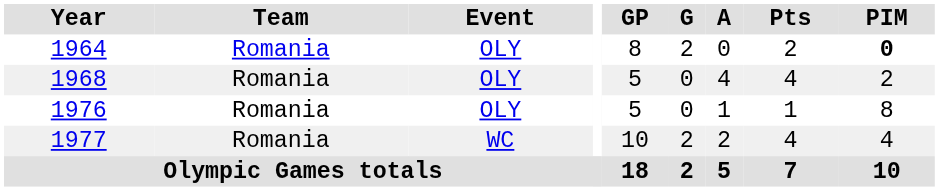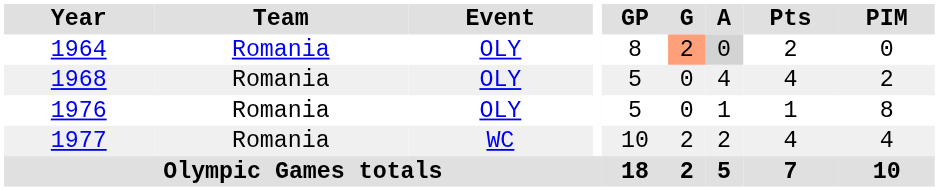(687, 50) no background -> (687, 50) lightsalmon background
(724, 50) no background -> (724, 50) lightgrey background
(887, 50) bold -> (887, 50) normal
